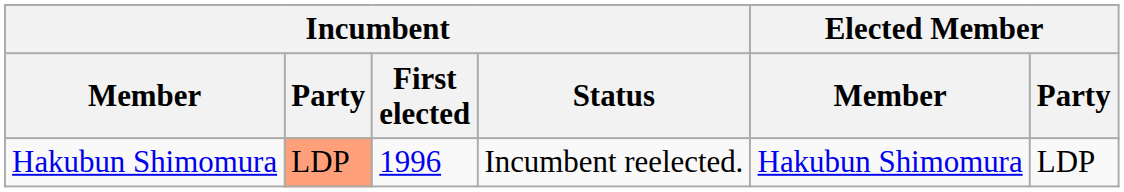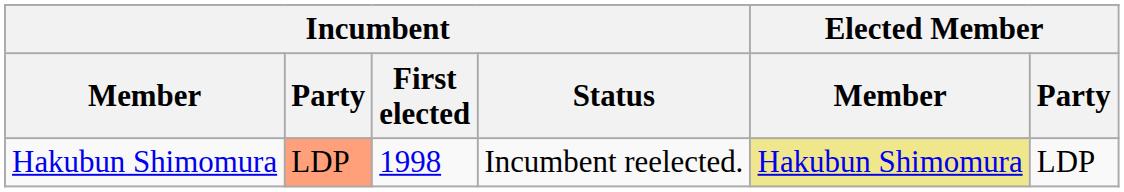(410, 161) 1996 -> (410, 161) 1998
(890, 161) no background -> (890, 161) khaki background
